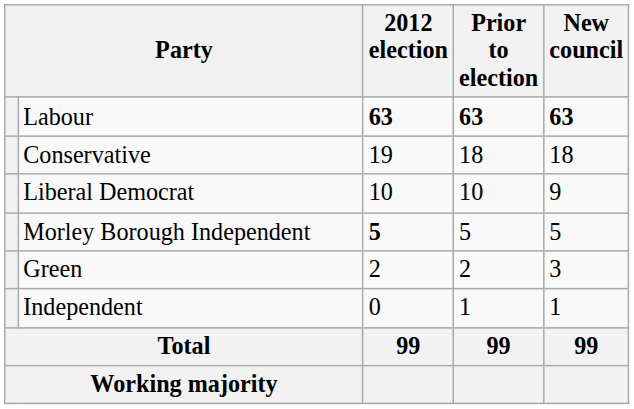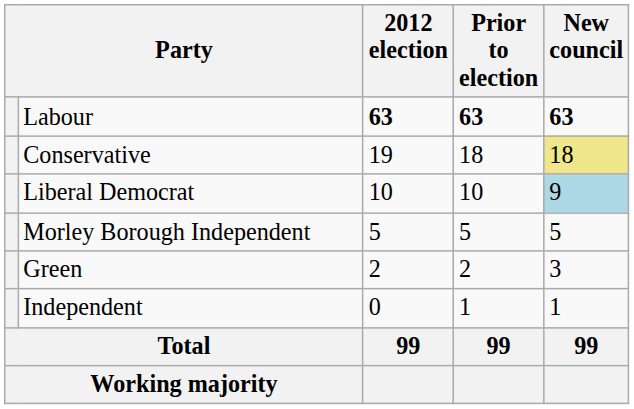(561, 154) no background -> (561, 154) khaki background
(555, 192) no background -> (555, 192) lightblue background
(375, 231) bold -> (375, 231) normal
